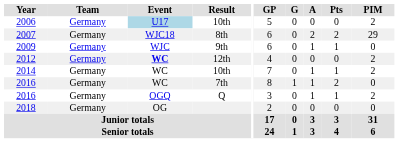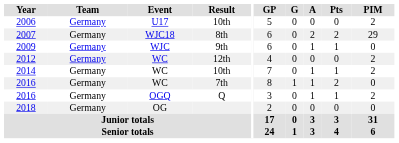(160, 22) lightblue background -> (160, 22) no background
(160, 59) bold -> (160, 59) normal
